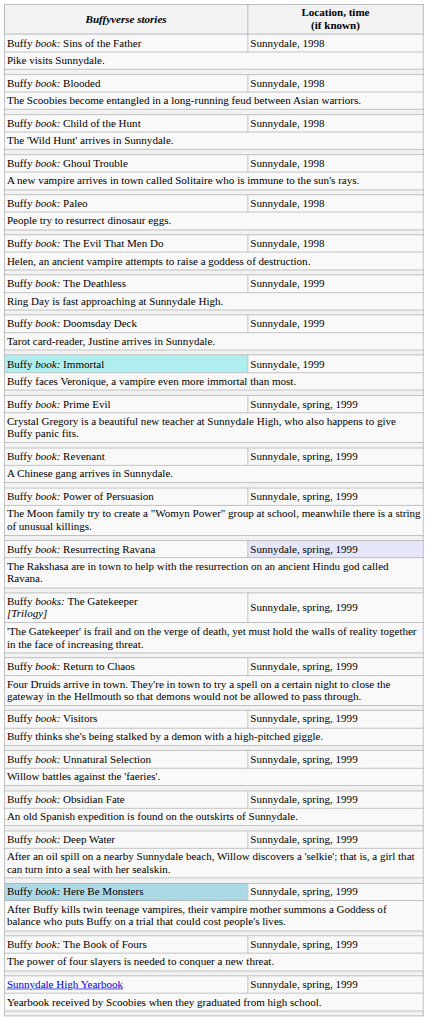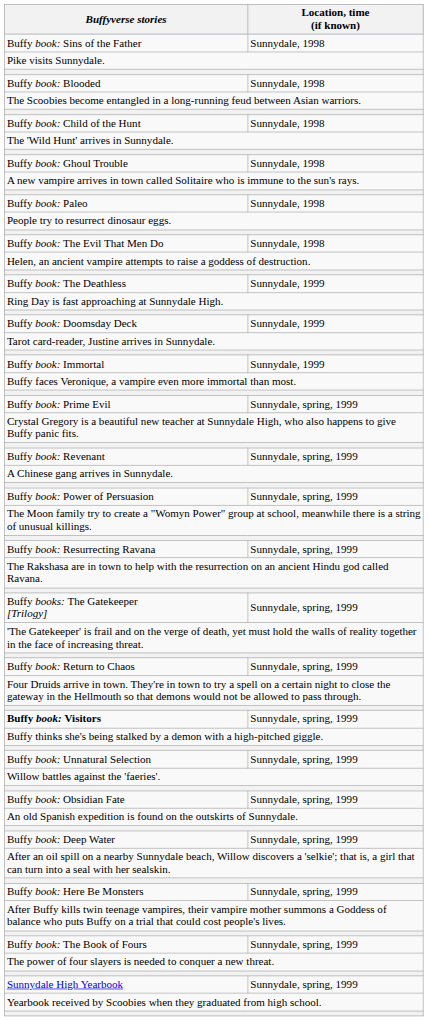(56, 364) paleturquoise background -> (56, 364) no background
(304, 549) lavender background -> (304, 549) no background
(52, 719) normal -> (54, 719) bold
(75, 892) lightblue background -> (75, 892) no background
